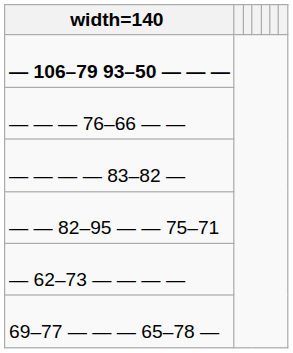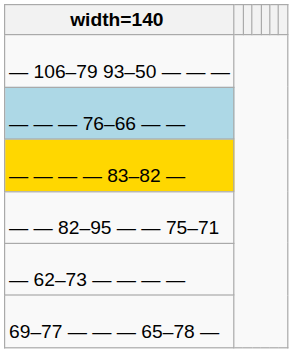(119, 71) bold -> (119, 71) normal
(97, 123) no background -> (97, 123) lightblue background
(97, 175) no background -> (97, 175) gold background
